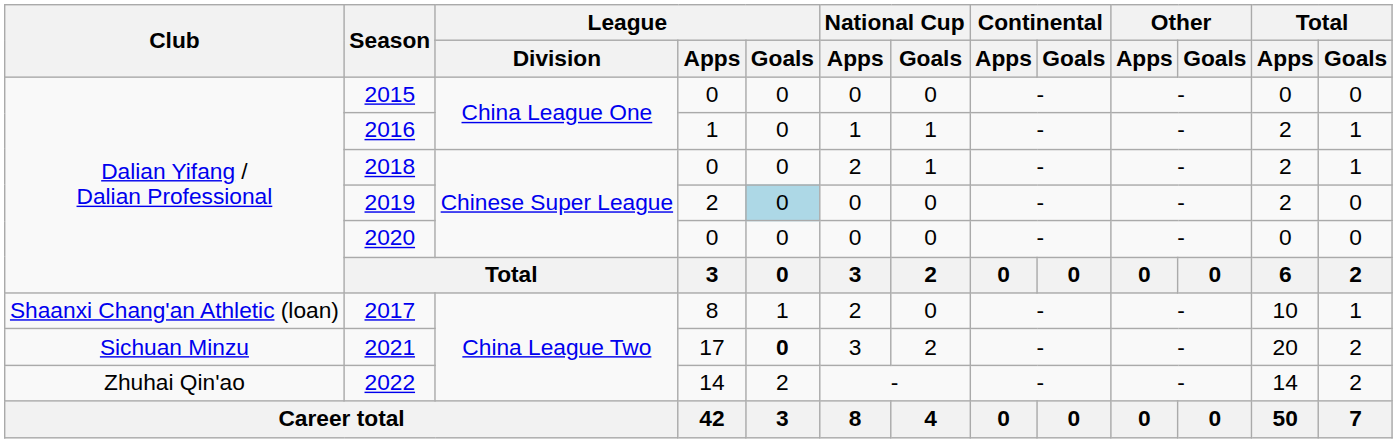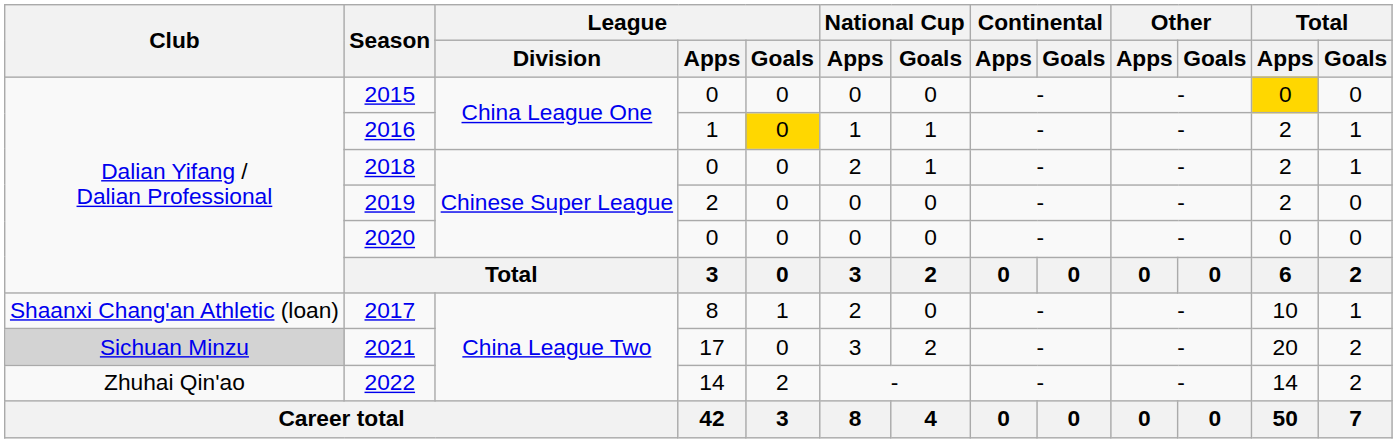(1285, 94) no background -> (1285, 94) gold background
(782, 130) no background -> (782, 130) gold background
(782, 202) lightblue background -> (782, 202) no background
(174, 346) no background -> (174, 346) lightgrey background
(782, 346) bold -> (782, 346) normal
